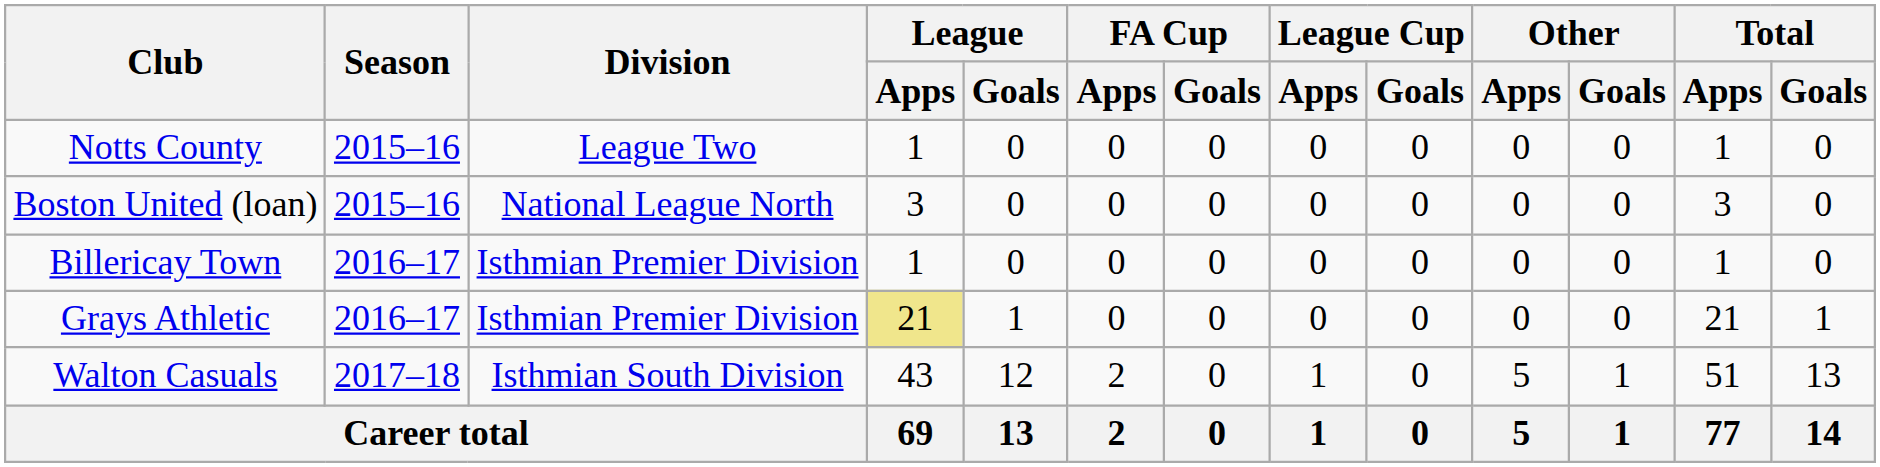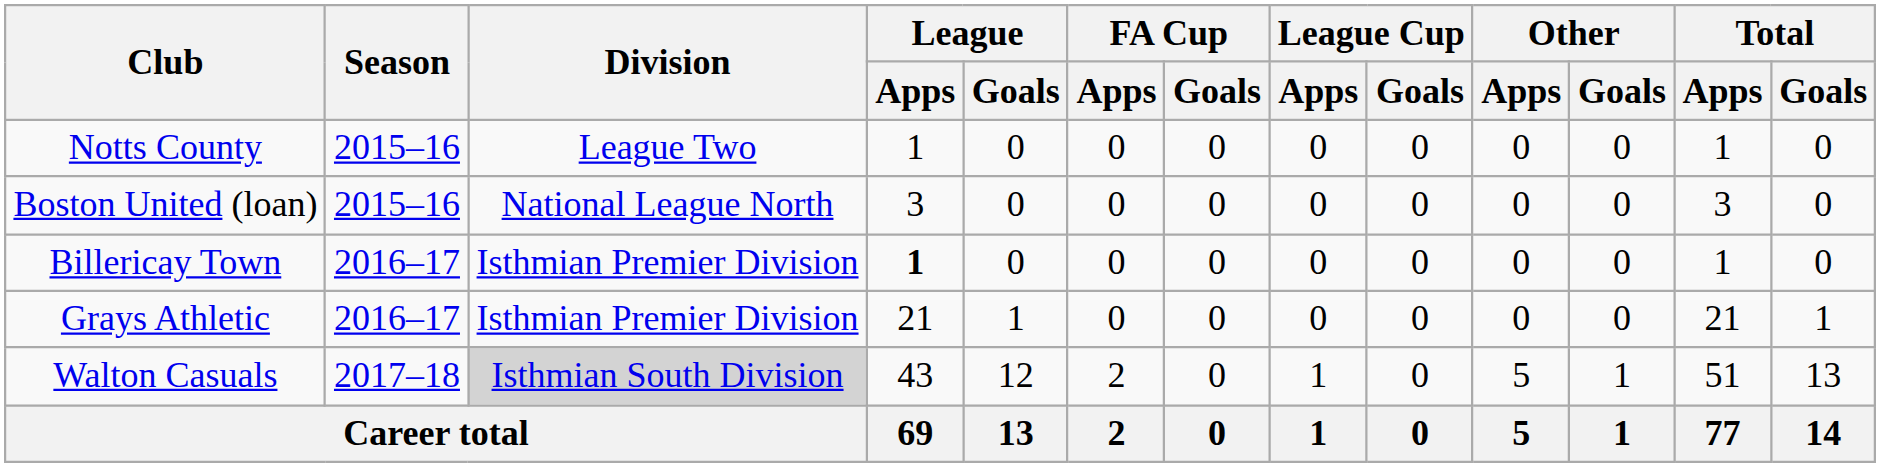(915, 261) normal -> (915, 261) bold
(915, 318) khaki background -> (915, 318) no background
(668, 375) no background -> (668, 375) lightgrey background
